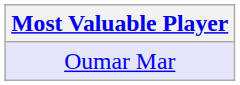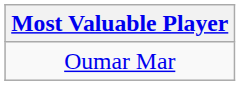(120, 60) lavender background -> (120, 60) no background
